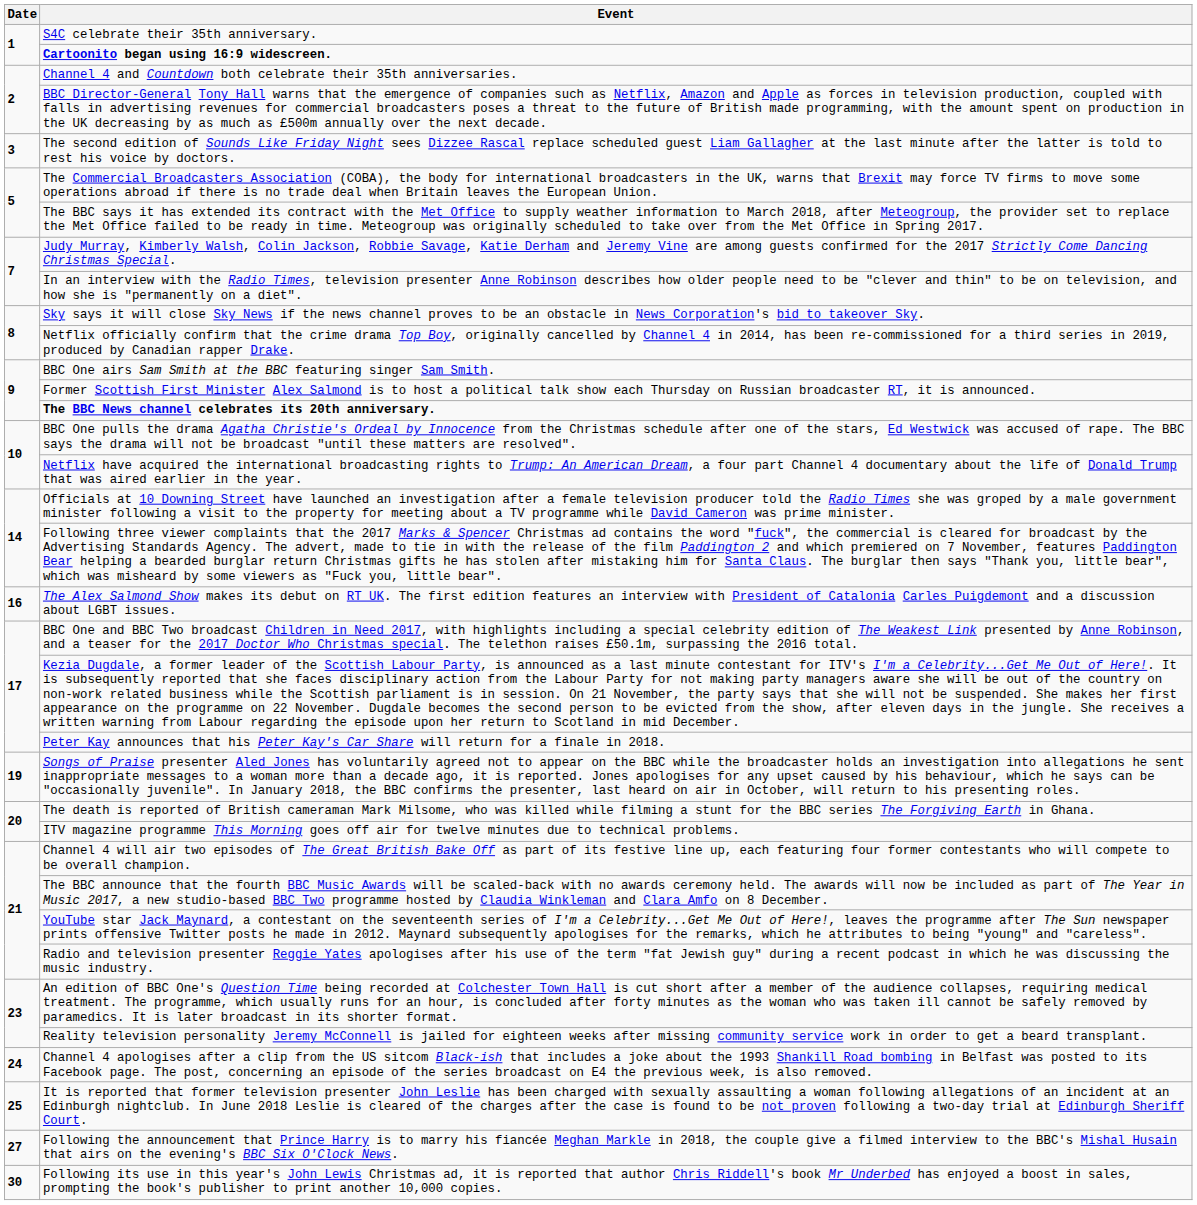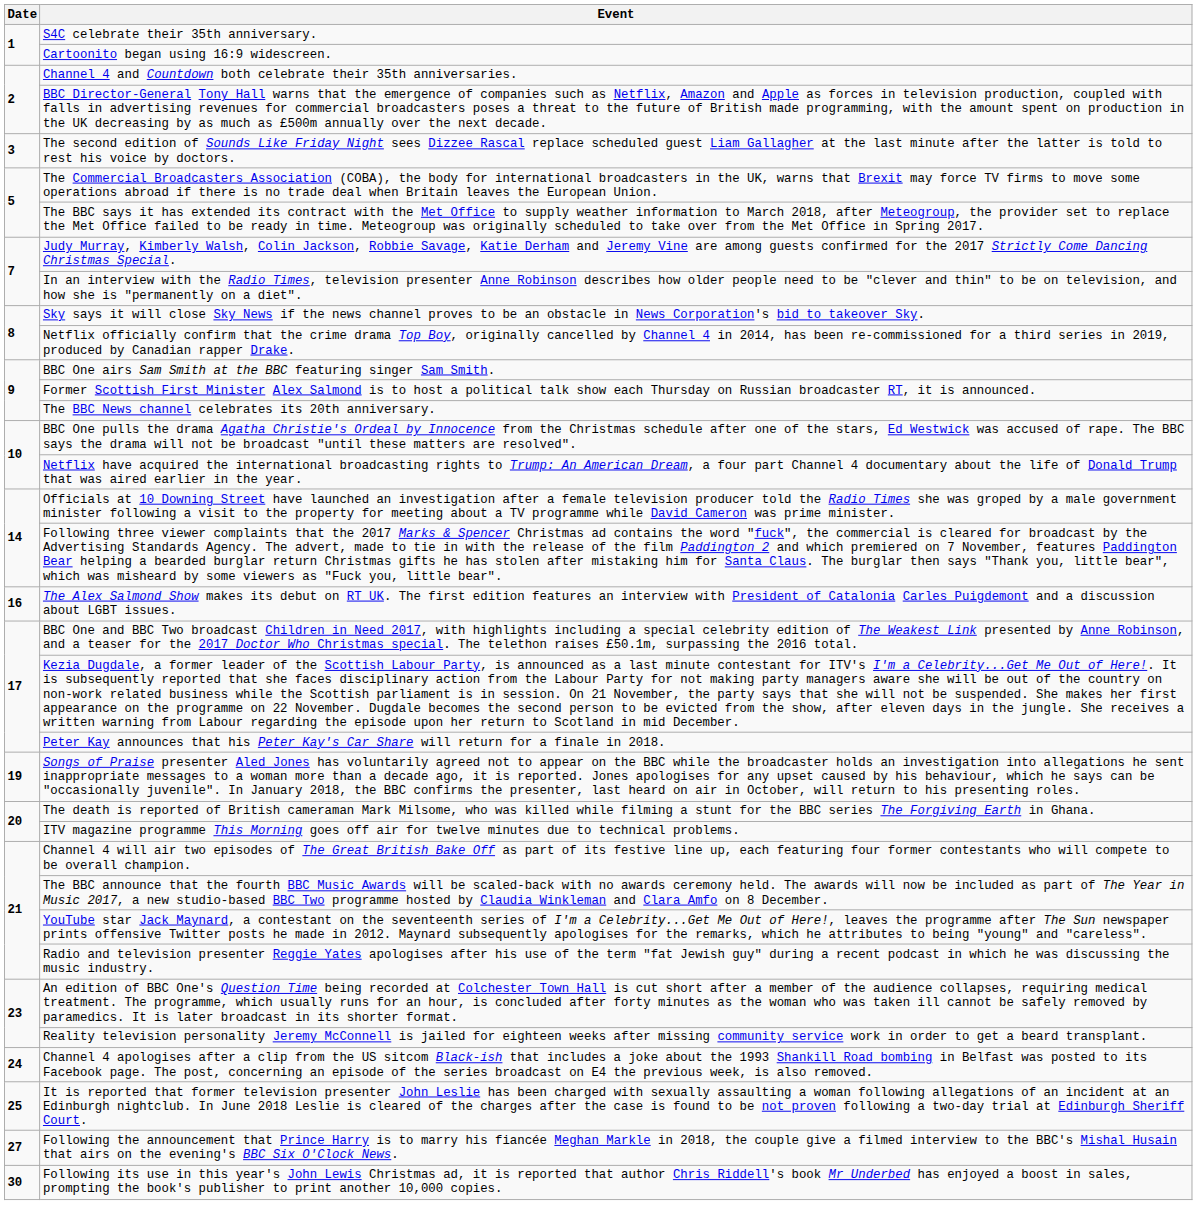(187, 55) bold -> (187, 55) normal
(239, 410) bold -> (239, 410) normal
